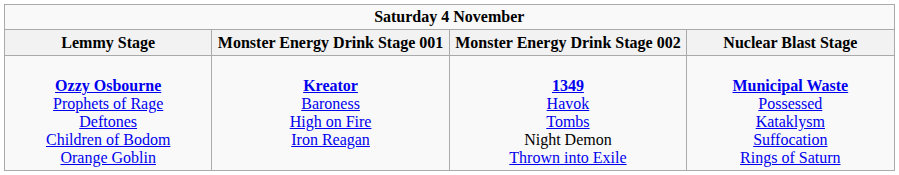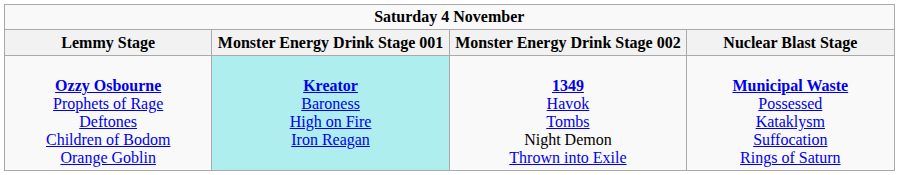(331, 112) no background -> (331, 112) paleturquoise background
